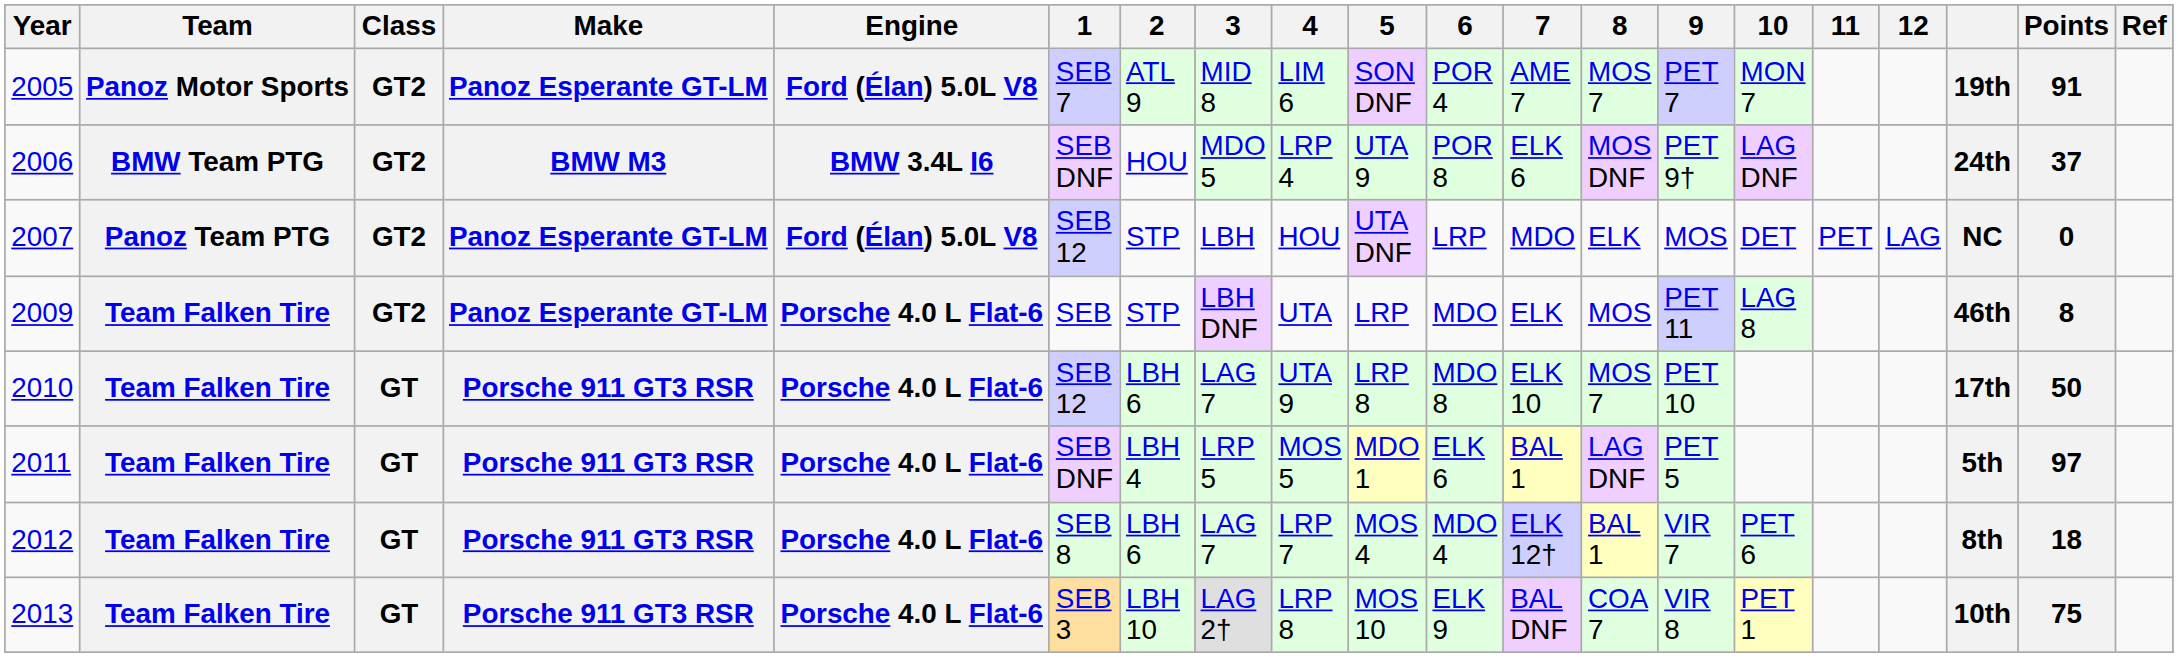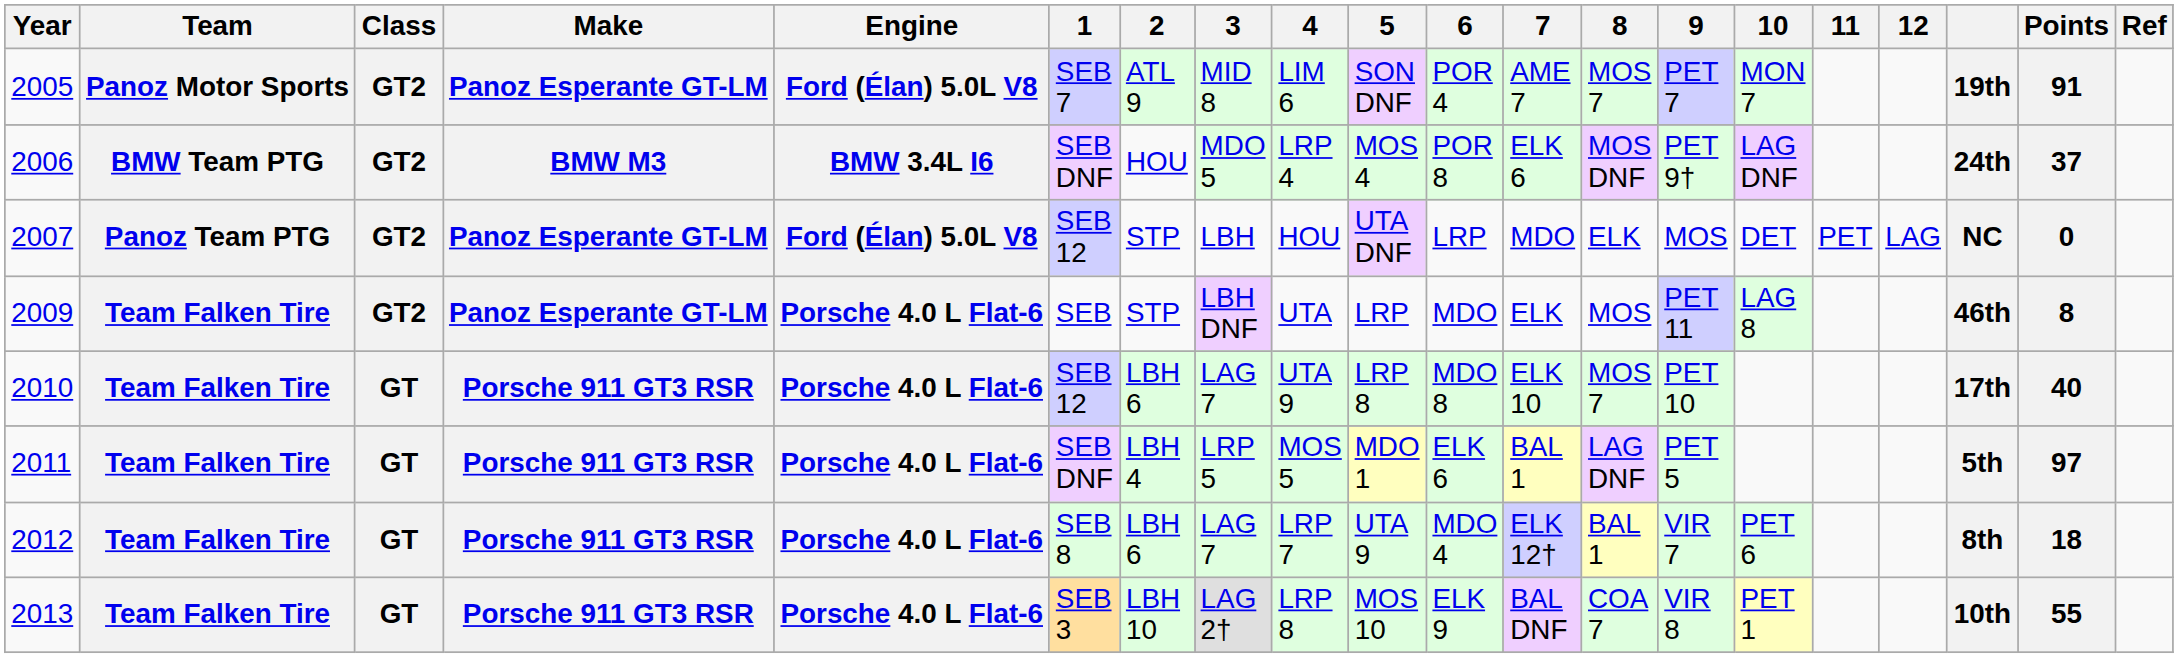(1381, 161) UTA 9 -> (1386, 161) MOS 4
(2066, 388) 50 -> (2066, 388) 40
(1386, 539) MOS 4 -> (1381, 539) UTA 9
(2066, 614) 75 -> (2066, 614) 55
